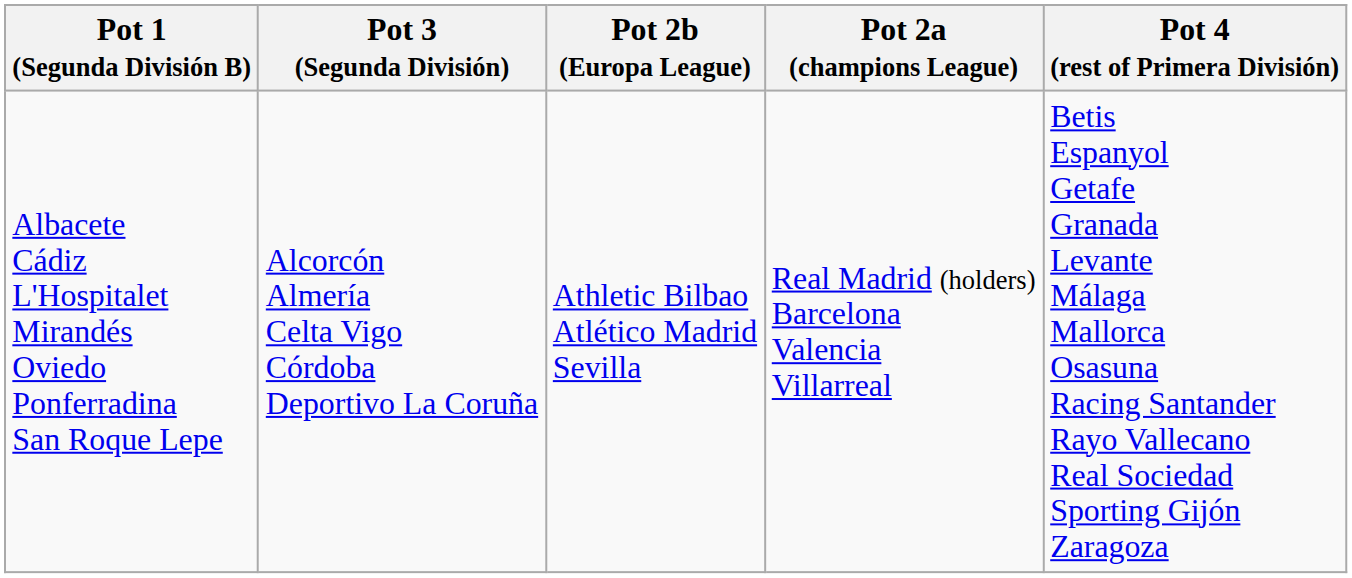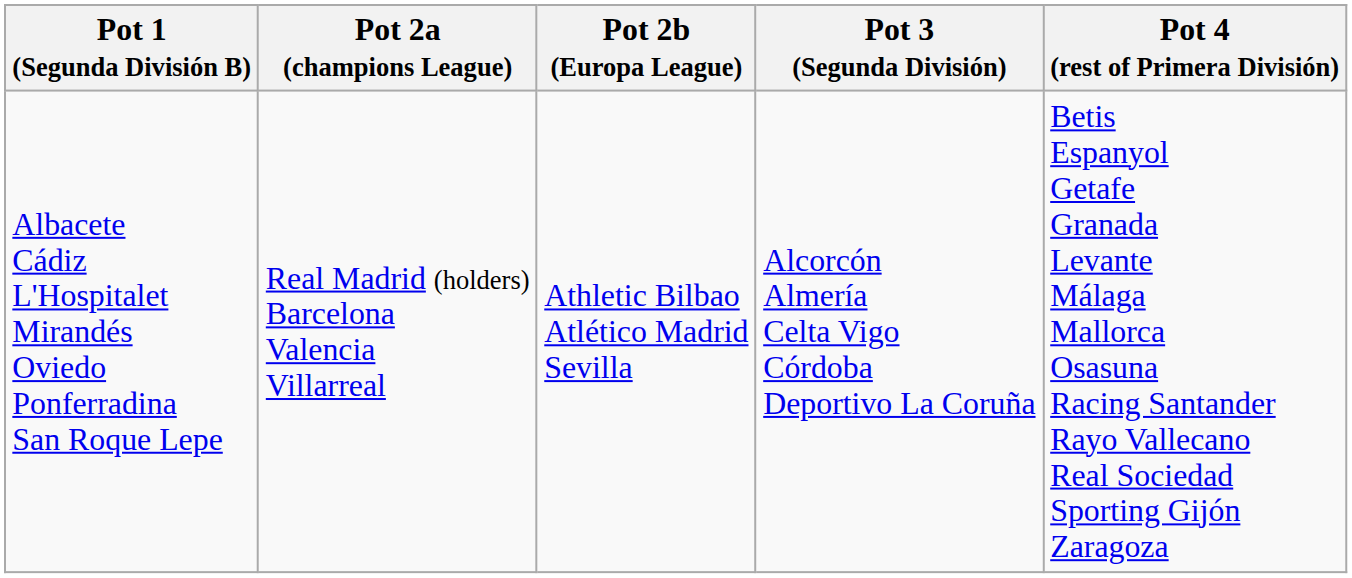columns swapped: (904, 47) <-> (402, 47)
